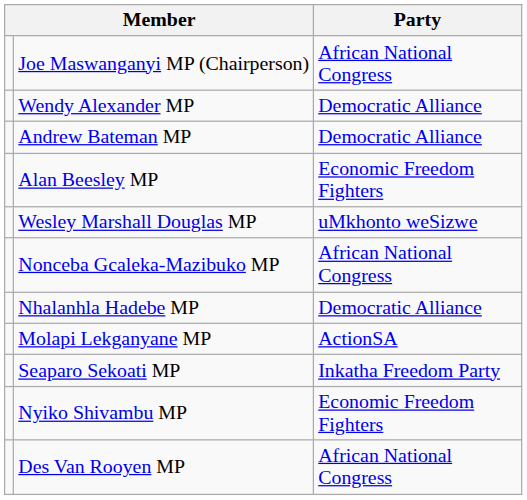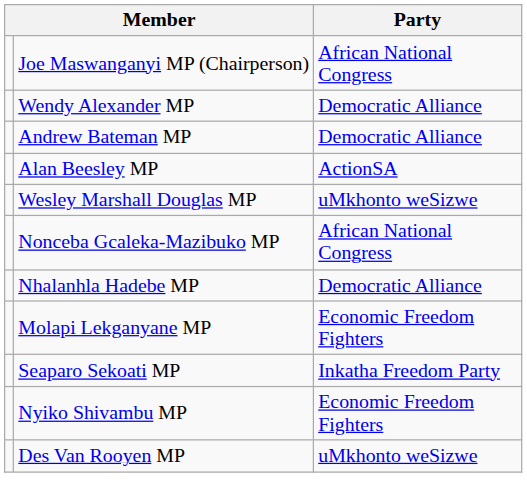(396, 179) Economic Freedom Fighters -> (358, 168) ActionSA
(358, 338) ActionSA -> (396, 327) Economic Freedom Fighters
(385, 466) African National Congress -> (398, 455) uMkhonto weSizwe
